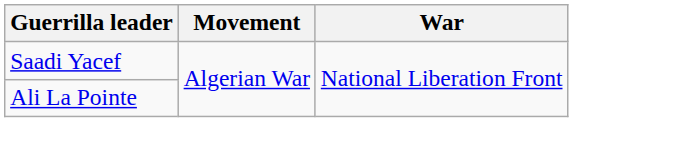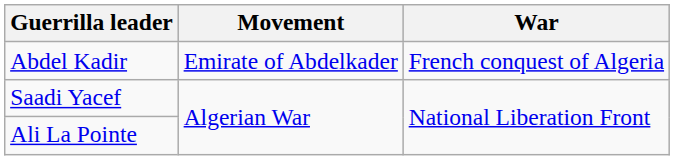+ row: (69, 60)
